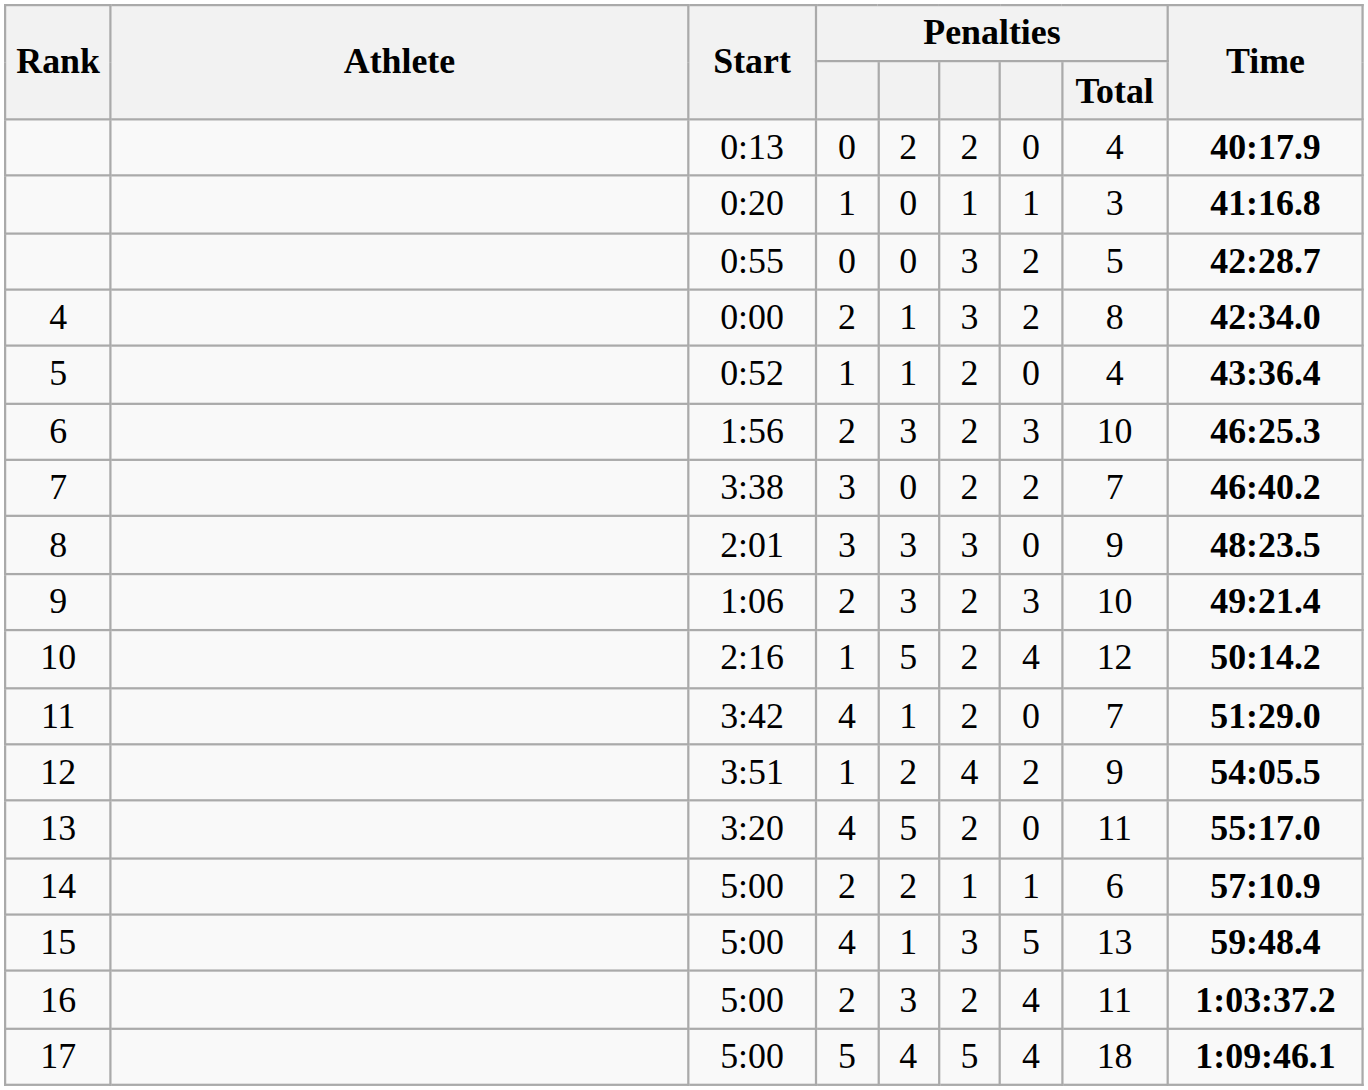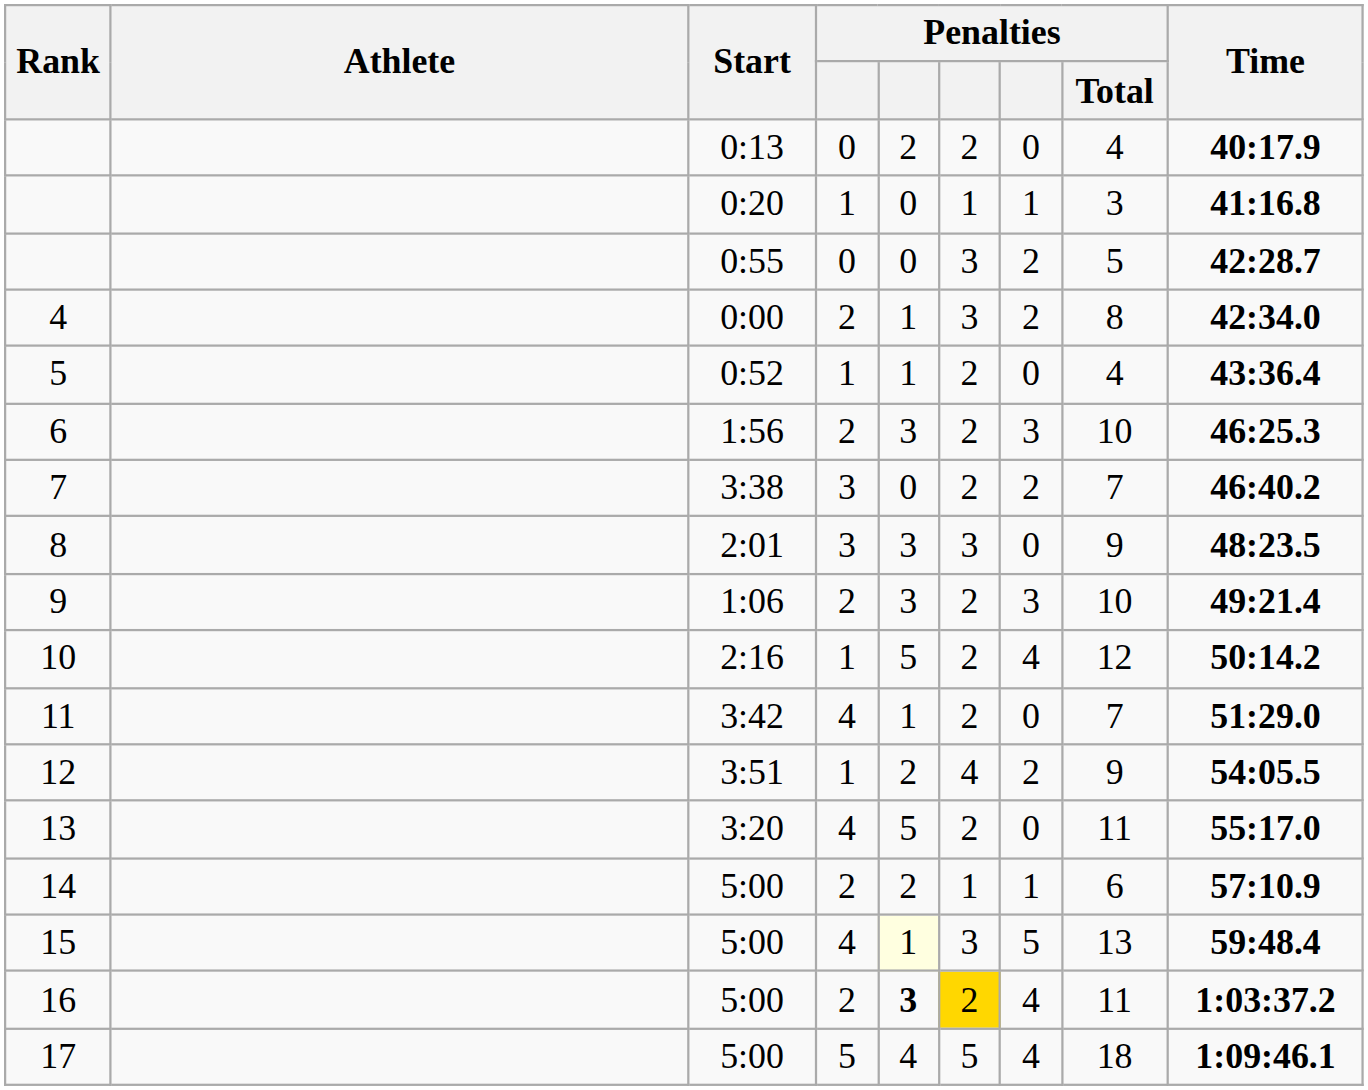(908, 942) no background -> (908, 942) lightyellow background
(908, 999) normal -> (908, 999) bold
(970, 999) no background -> (970, 999) gold background
